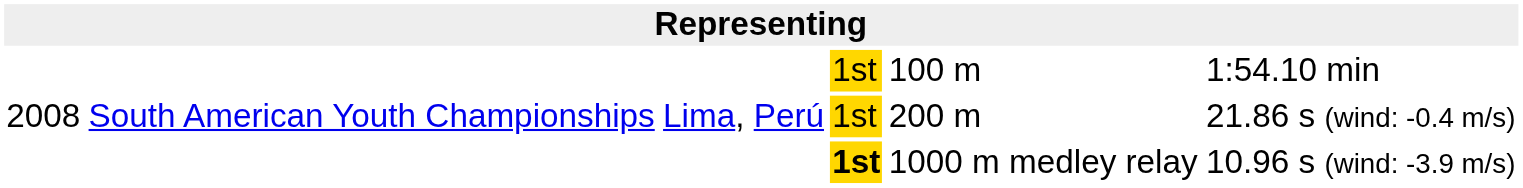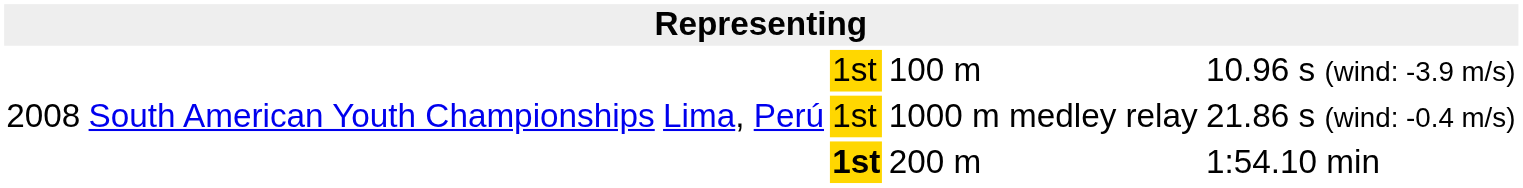(1293, 70) 1:54.10 min -> (1361, 70) 10.96 s (wind: -3.9 m/s)
(935, 115) 200 m -> (1043, 115) 1000 m medley relay
(1043, 161) 1000 m medley relay -> (935, 161) 200 m
(1361, 161) 10.96 s (wind: -3.9 m/s) -> (1293, 161) 1:54.10 min
